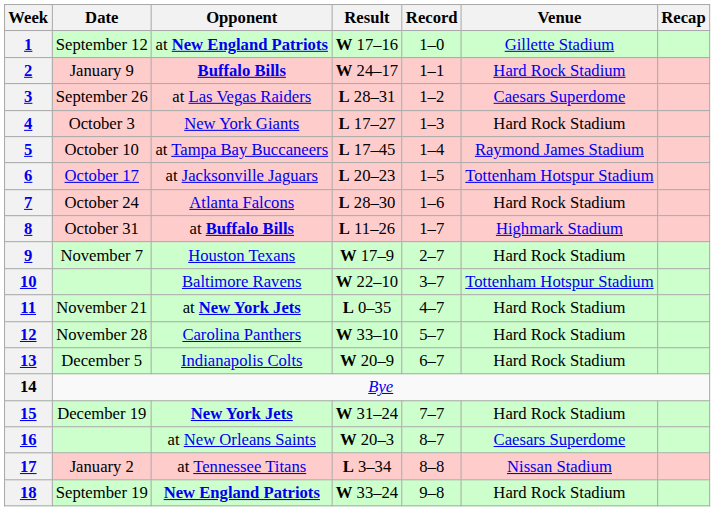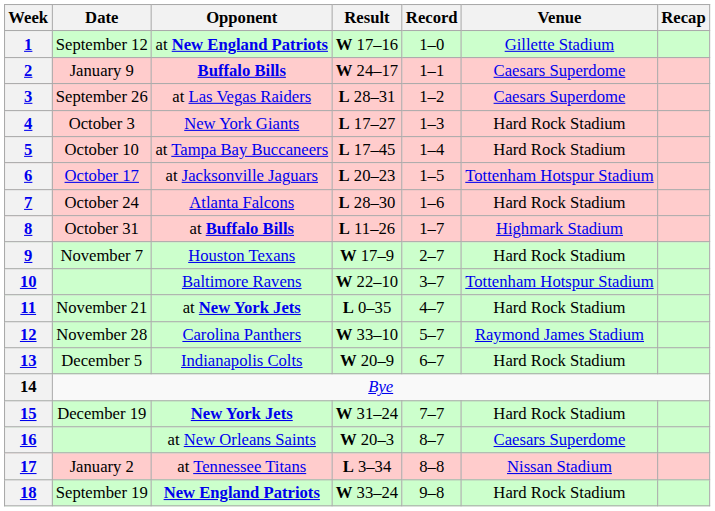(559, 70) Hard Rock Stadium -> (559, 70) Caesars Superdome
(559, 149) Raymond James Stadium -> (559, 149) Hard Rock Stadium
(559, 334) Hard Rock Stadium -> (559, 334) Raymond James Stadium
